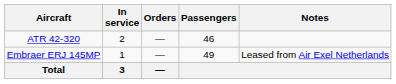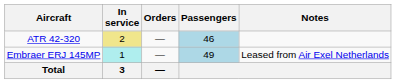(122, 39) no background -> (122, 39) khaki background
(209, 39) no background -> (209, 39) lightblue background
(122, 54) no background -> (122, 54) paleturquoise background
(209, 54) no background -> (209, 54) lightblue background
